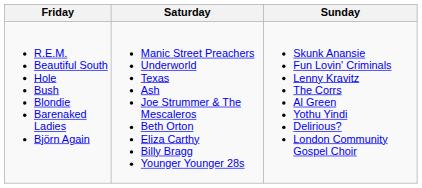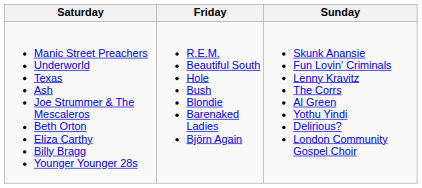columns swapped: (58, 13) <-> (187, 13)
